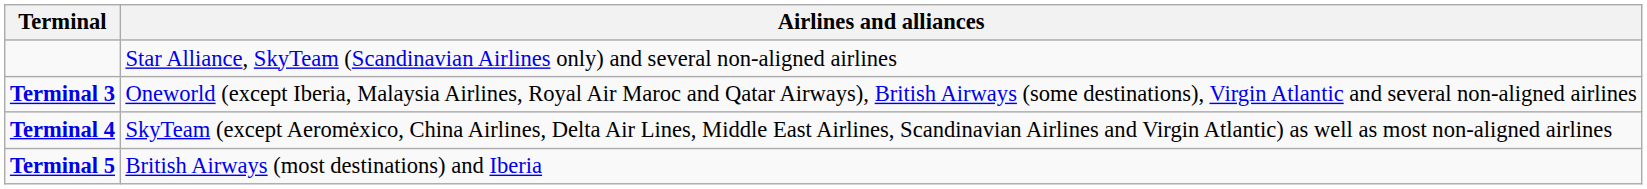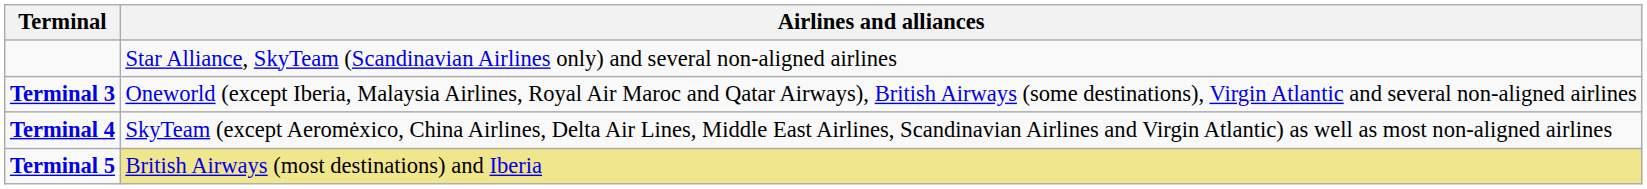(334, 165) no background -> (334, 165) khaki background
